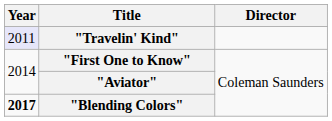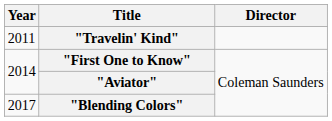(22, 37) lavender background -> (22, 37) no background
(22, 104) bold -> (22, 104) normal
